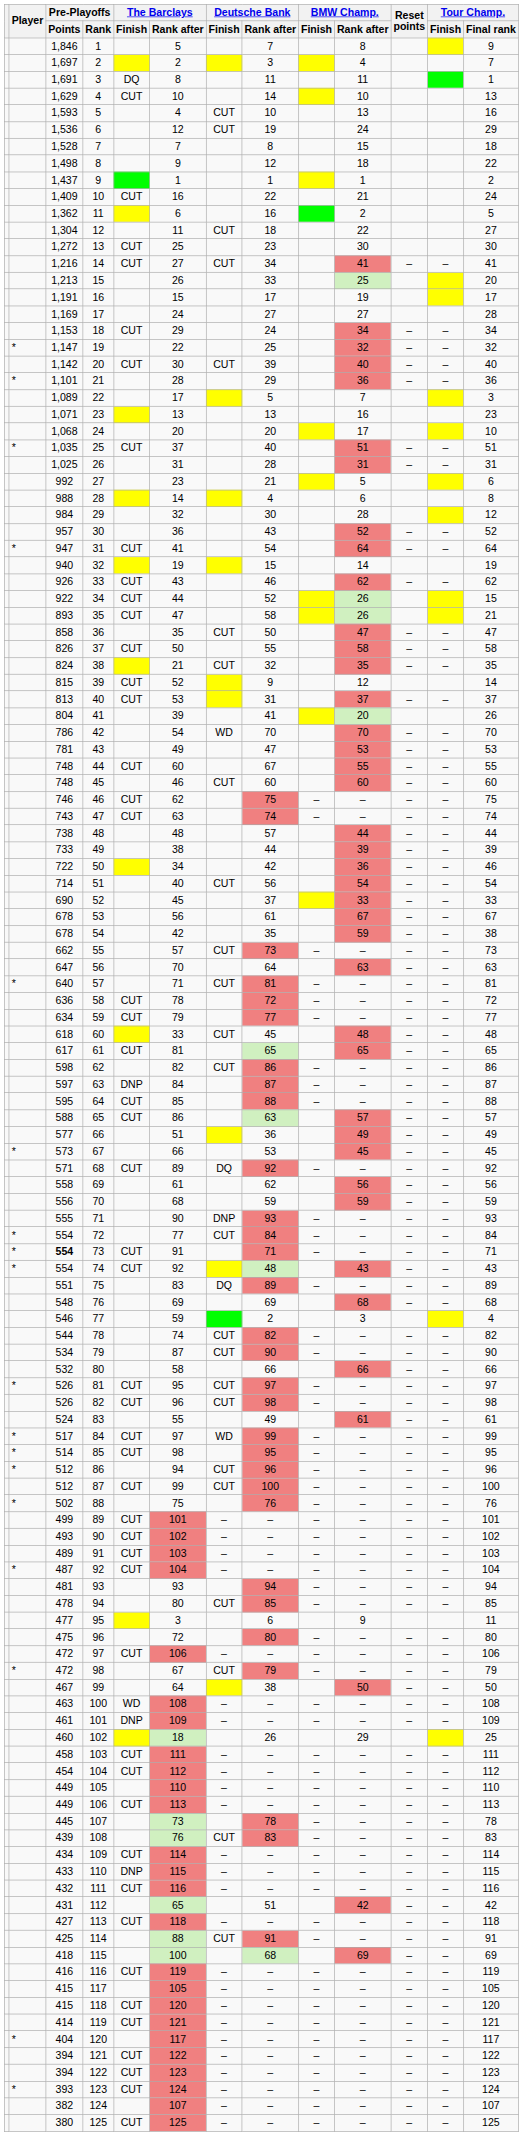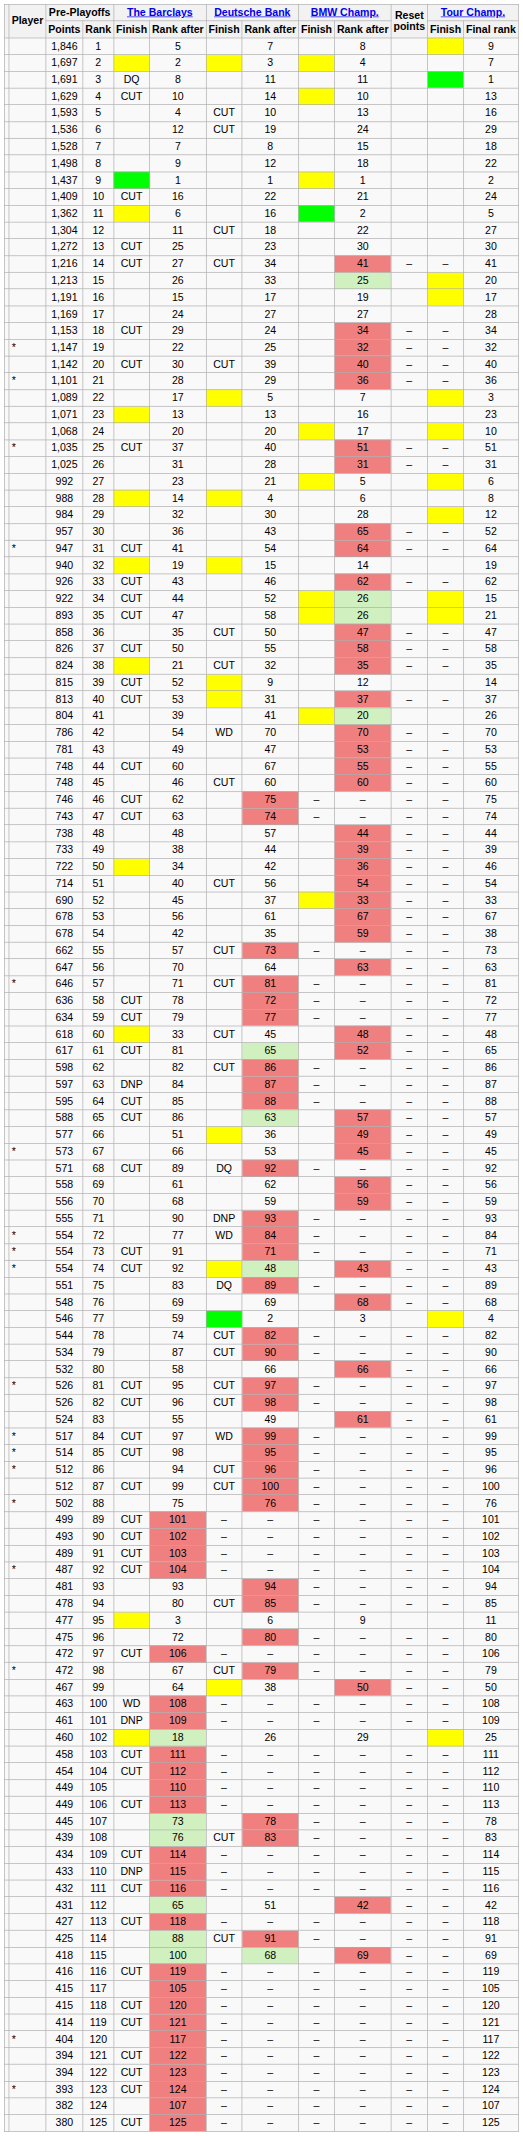(363, 532) 52 -> (363, 532) 65
(64, 984) 640 -> (64, 984) 646
(363, 1051) 65 -> (363, 1051) 52
(224, 1235) CUT -> (224, 1235) WD
(64, 1252) bold -> (64, 1252) normal
